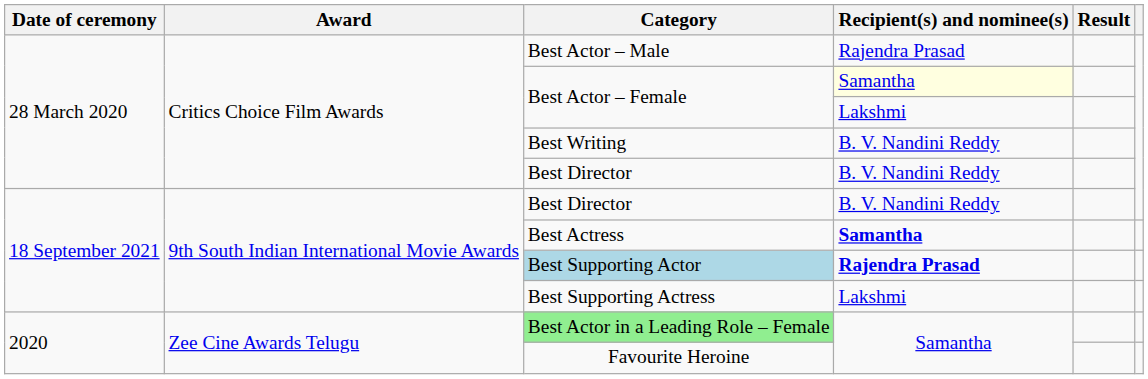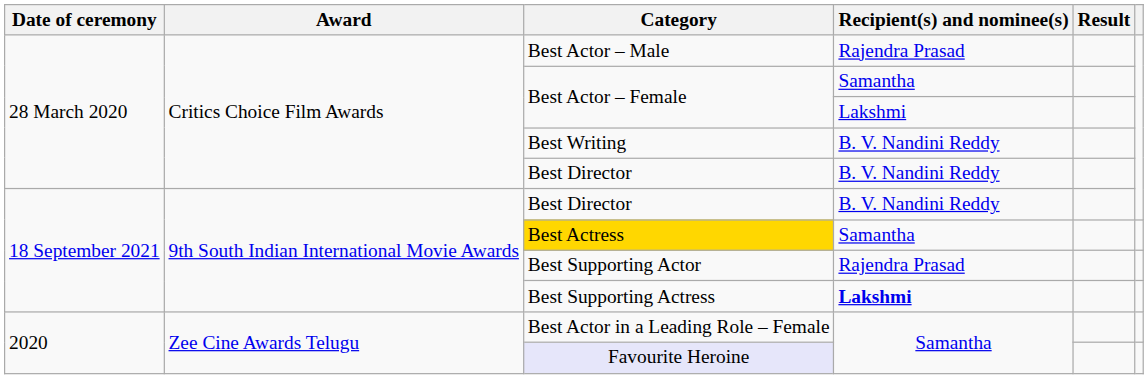(877, 81) lightyellow background -> (877, 81) no background
(576, 234) no background -> (576, 234) gold background
(880, 234) bold -> (877, 234) normal
(614, 265) lightblue background -> (614, 265) no background
(909, 265) bold -> (902, 265) normal
(872, 296) normal -> (875, 296) bold
(679, 326) lightgreen background -> (679, 326) no background
(679, 357) no background -> (679, 357) lavender background
